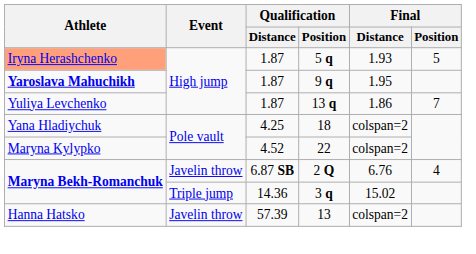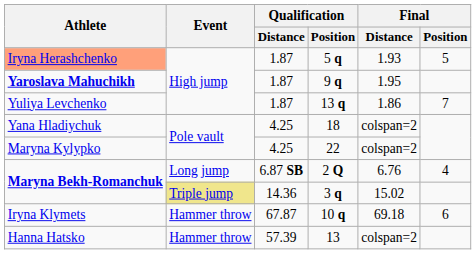(272, 148) 4.52 -> (281, 148) 4.25
(206, 171) Javelin throw -> (199, 171) Long jump
(201, 193) no background -> (201, 193) khaki background
+ row: (333, 215)
(206, 215) Javelin throw -> (210, 238) Hammer throw
